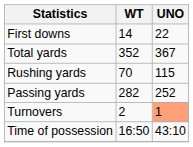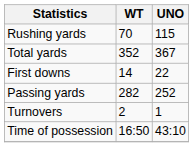rows swapped: (39, 34) <-> (47, 73)
(159, 112) lightsalmon background -> (159, 112) no background
